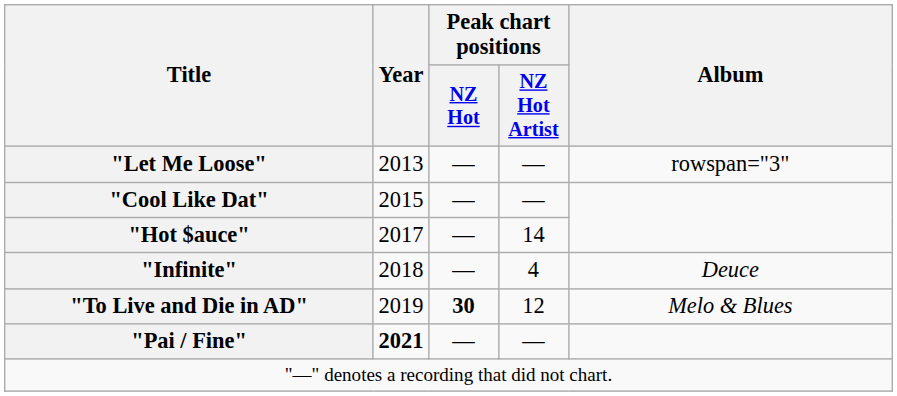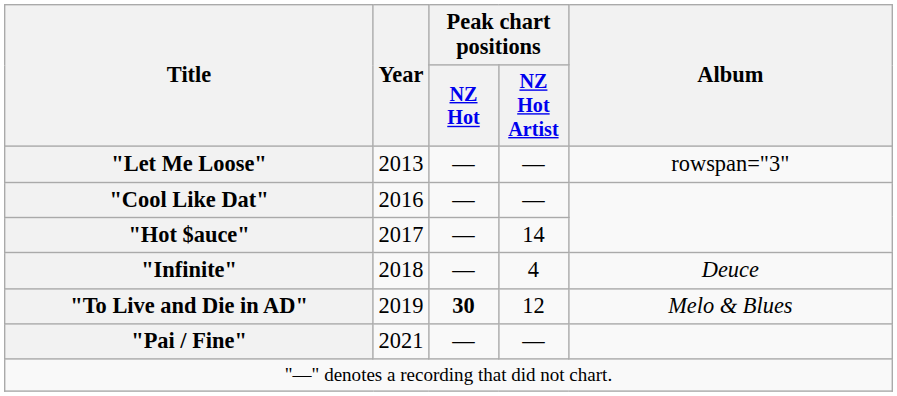(401, 199) 2015 -> (401, 199) 2016
(401, 341) bold -> (401, 341) normal
